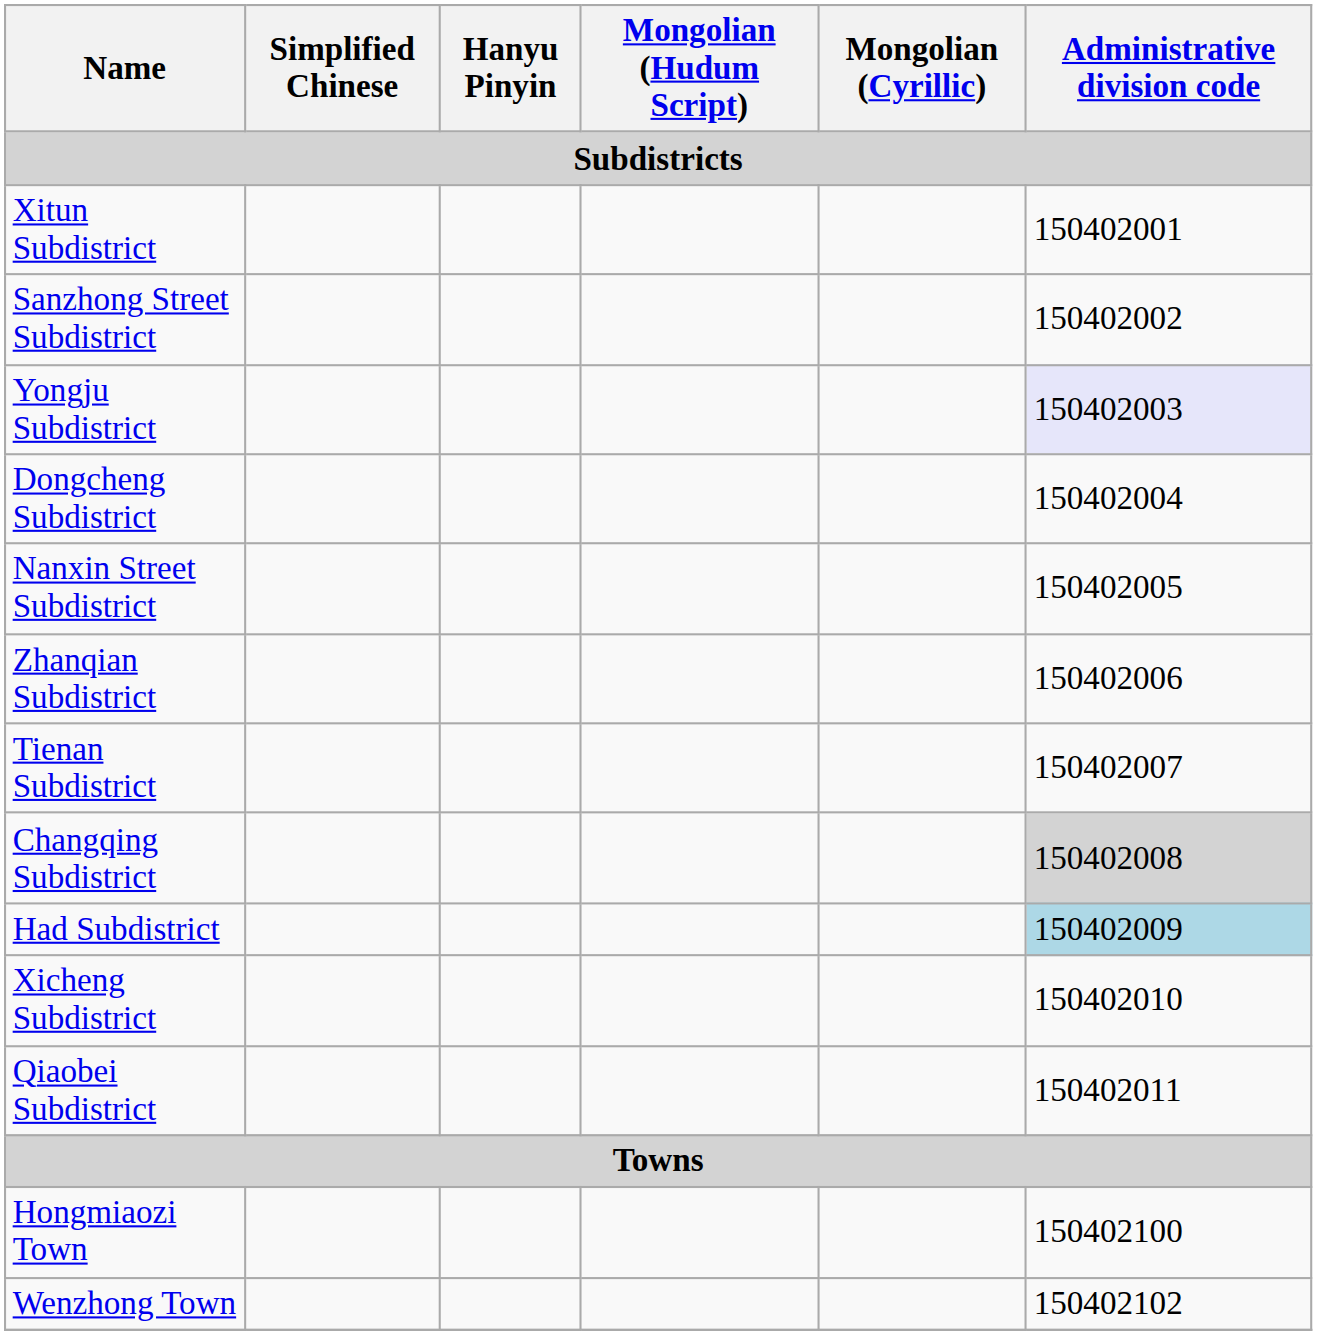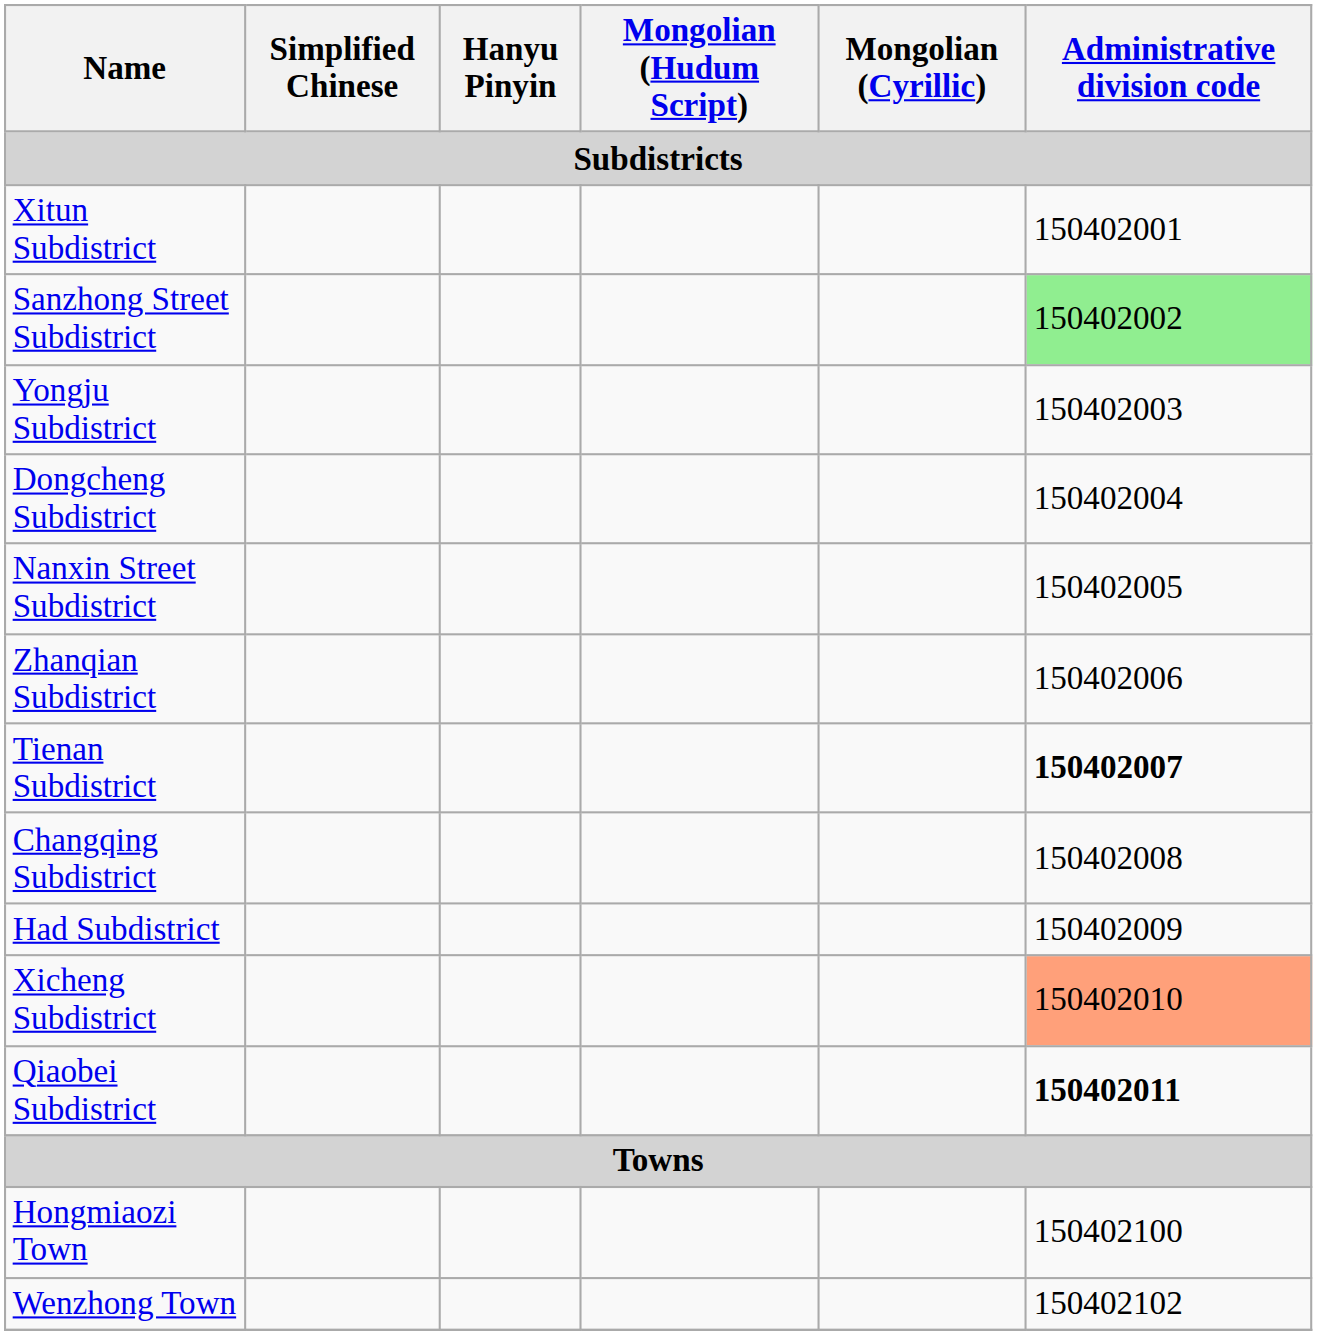(1108, 318) no background -> (1108, 318) lightgreen background
(1108, 408) lavender background -> (1108, 408) no background
(1108, 767) normal -> (1108, 767) bold
(1108, 857) lightgrey background -> (1108, 857) no background
(1108, 928) lightblue background -> (1108, 928) no background
(1108, 999) no background -> (1108, 999) lightsalmon background
(1108, 1089) normal -> (1107, 1089) bold
